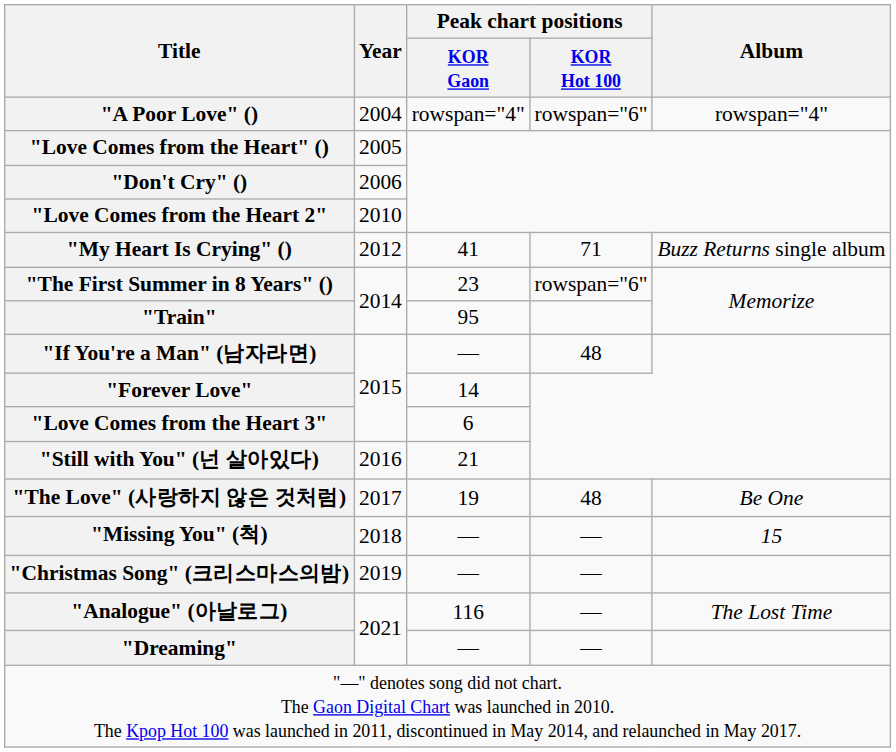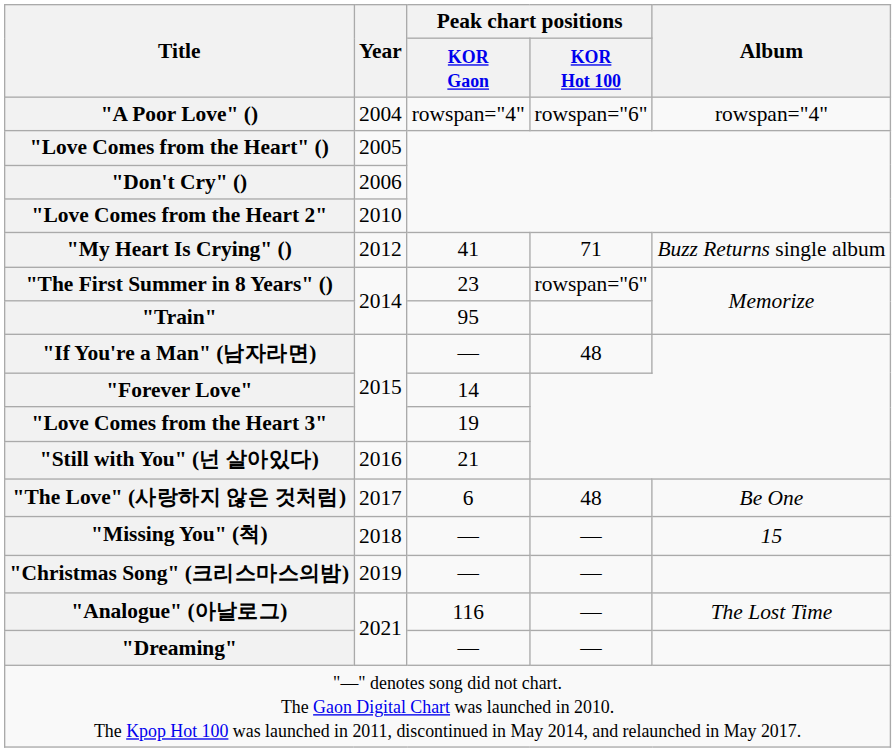(468, 423) 6 -> (468, 423) 19
(468, 497) 19 -> (468, 497) 6
